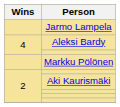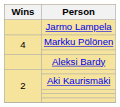(79, 42) Aleksi Bardy -> (79, 42) Markku Pölönen
(79, 62) Markku Pölönen -> (79, 62) Aleksi Bardy
